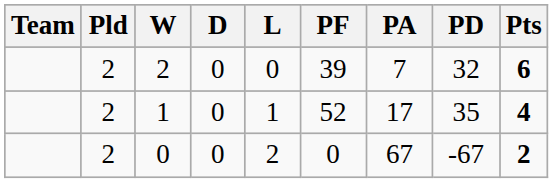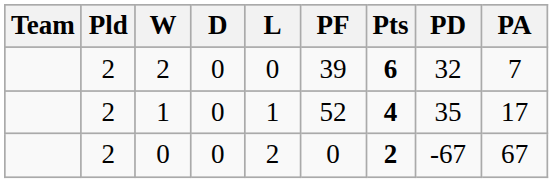columns swapped: (400, 25) <-> (524, 25)
